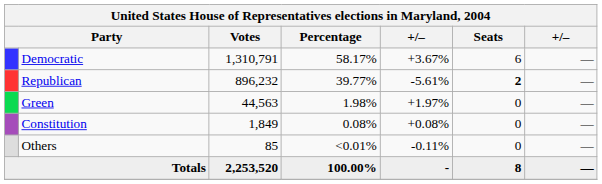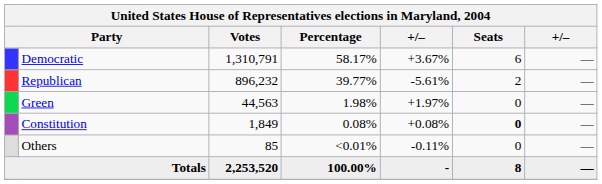(518, 81) bold -> (518, 81) normal
(518, 124) normal -> (518, 124) bold
